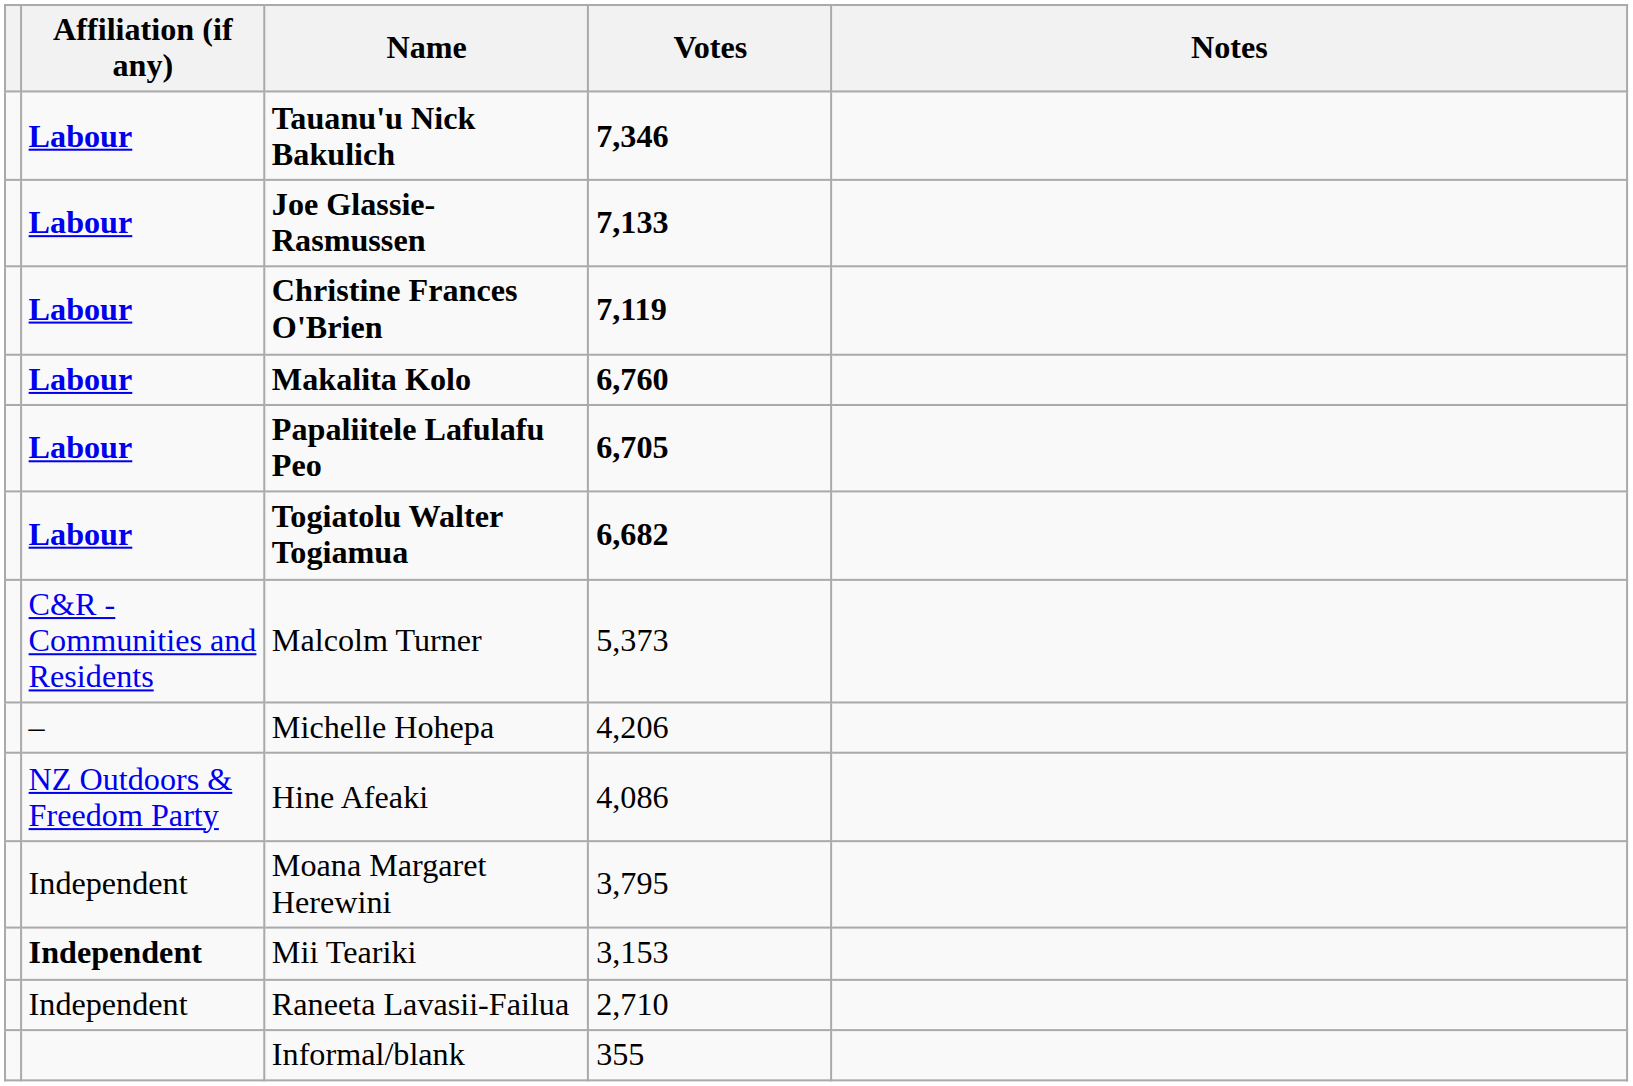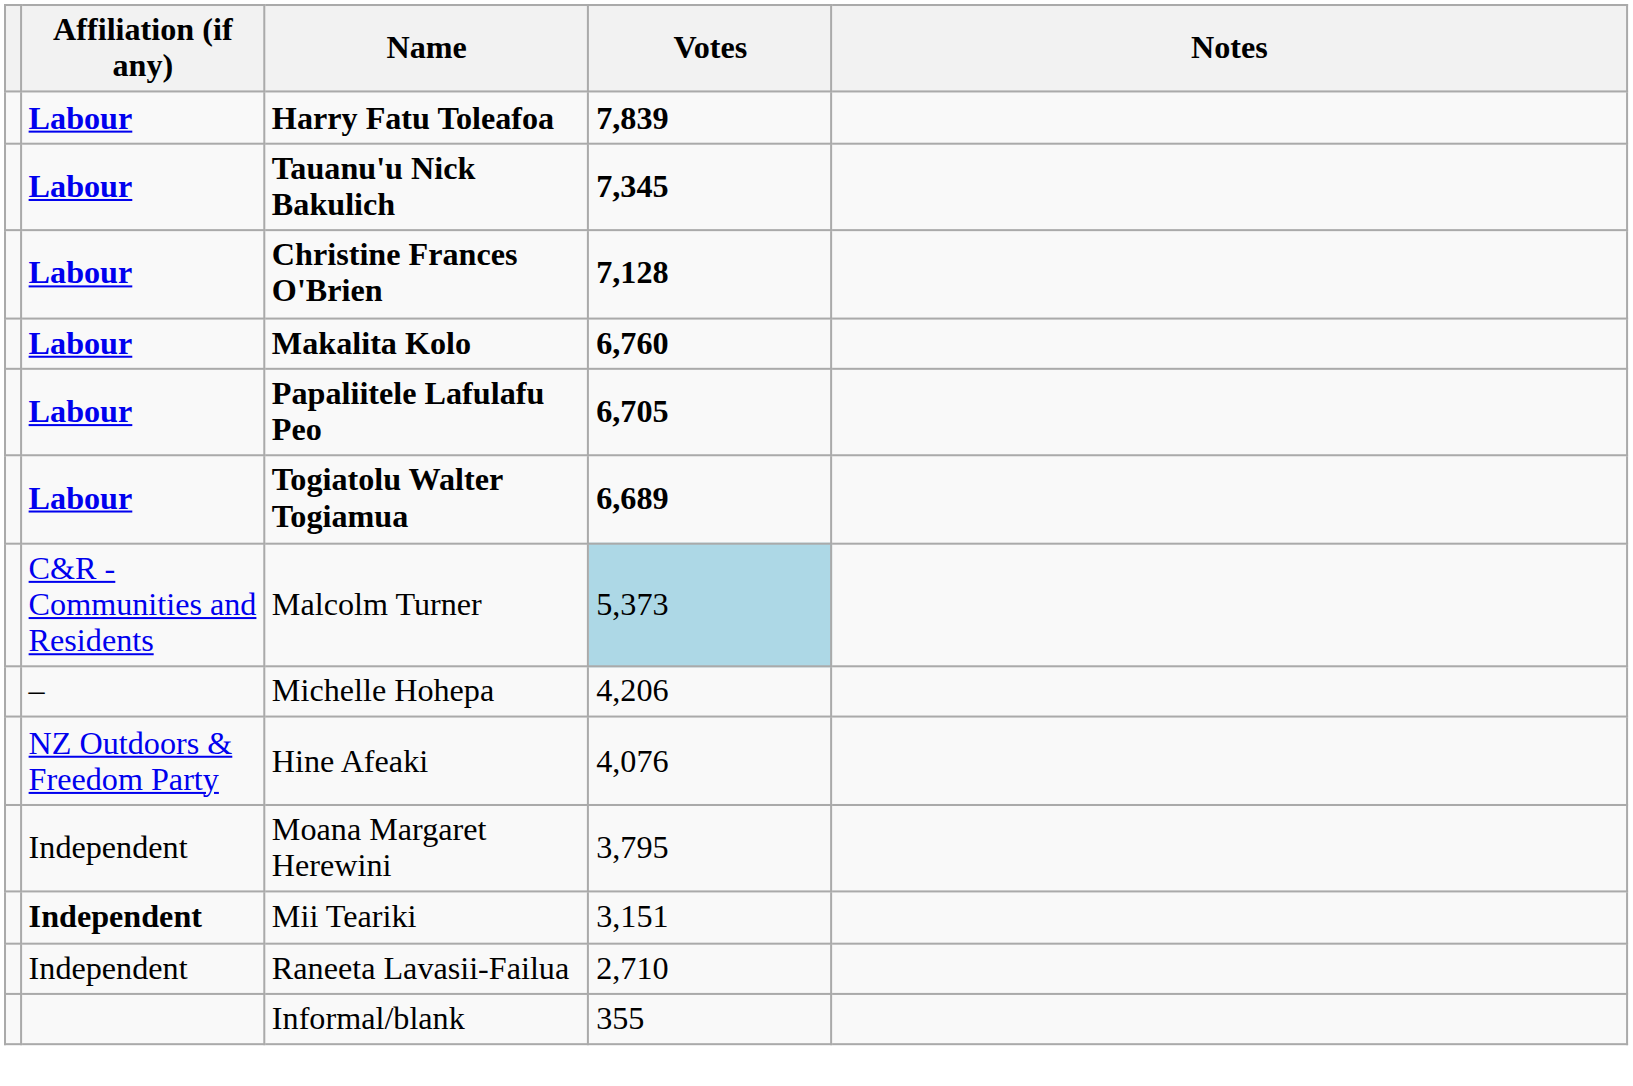+ row: (413, 117)
(632, 135) 7,346 -> (632, 186) 7,345
- row: (354, 222)
(631, 309) 7,119 -> (632, 273) 7,128
(632, 535) 6,682 -> (632, 498) 6,689
(632, 640) no background -> (632, 604) lightblue background
(632, 796) 4,086 -> (632, 760) 4,076
(632, 952) 3,153 -> (632, 916) 3,151
